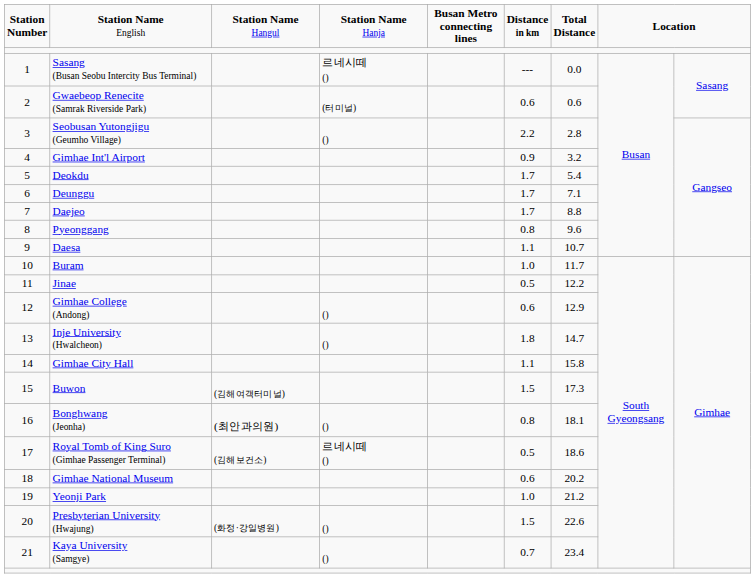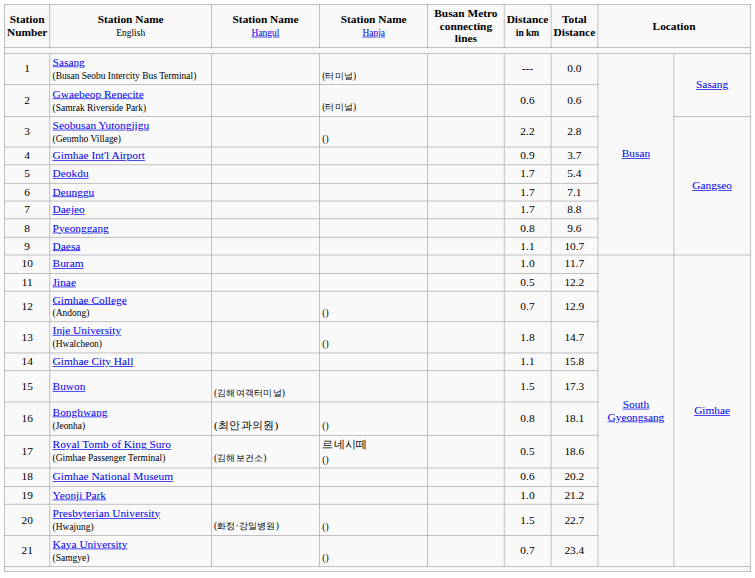(345, 70) 르네시떼 () -> (339, 75) (터미널)
(574, 157) 3.2 -> (574, 156) 3.7
(527, 308) 0.6 -> (527, 306) 0.7
(574, 521) 22.6 -> (574, 520) 22.7
